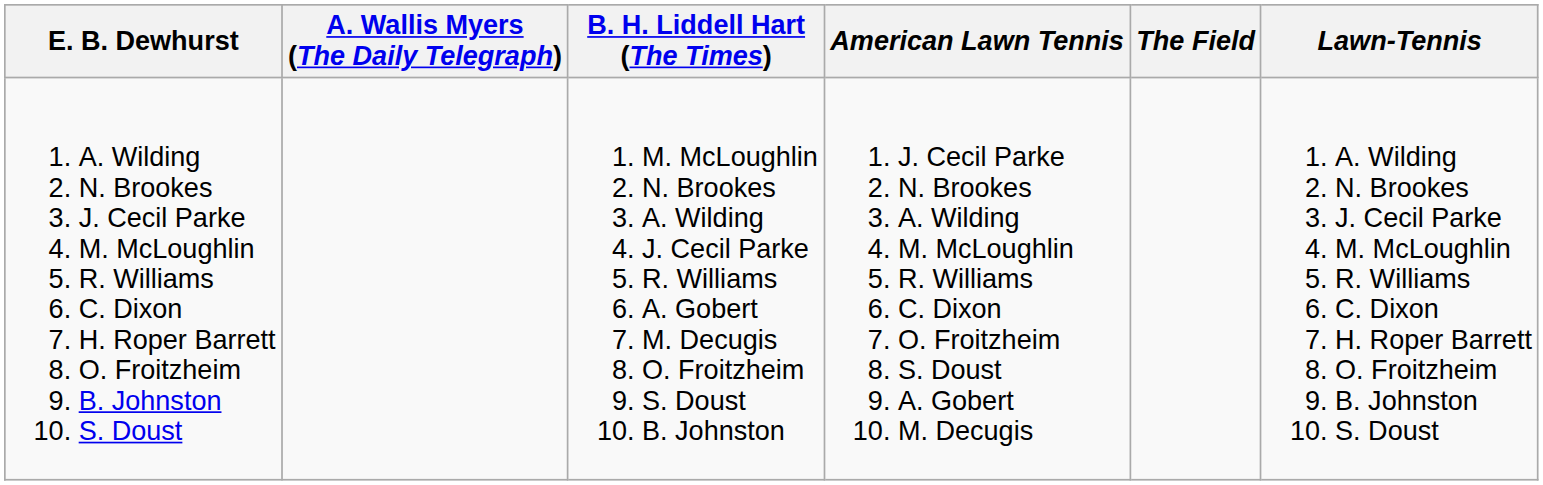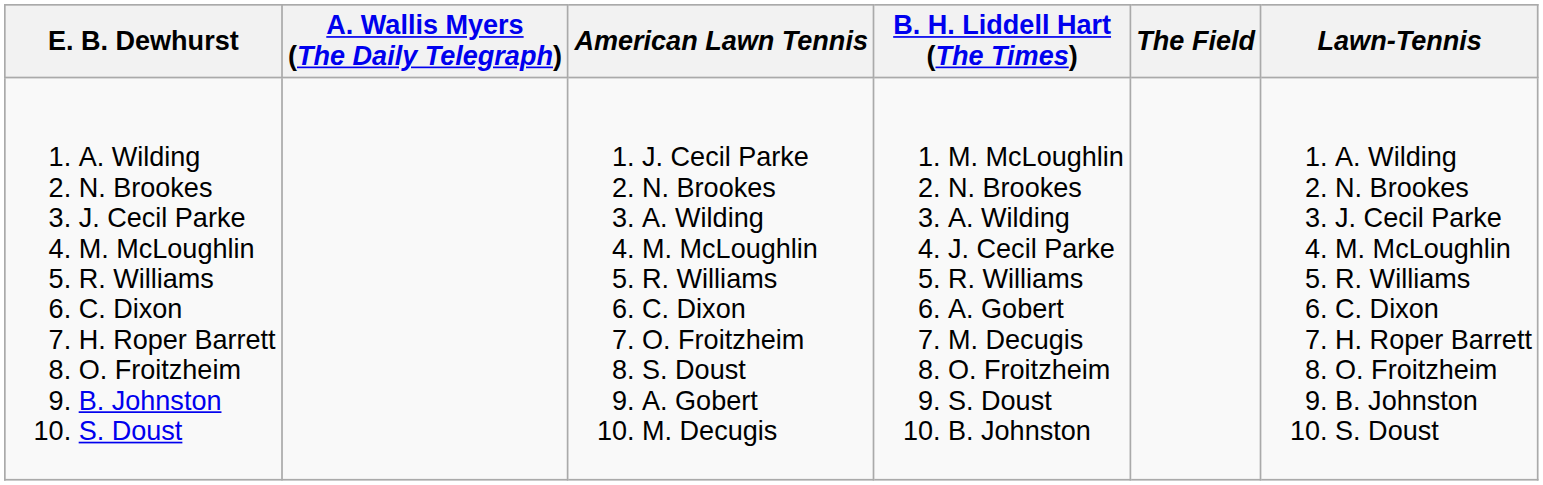columns swapped: (977, 41) <-> (696, 41)
